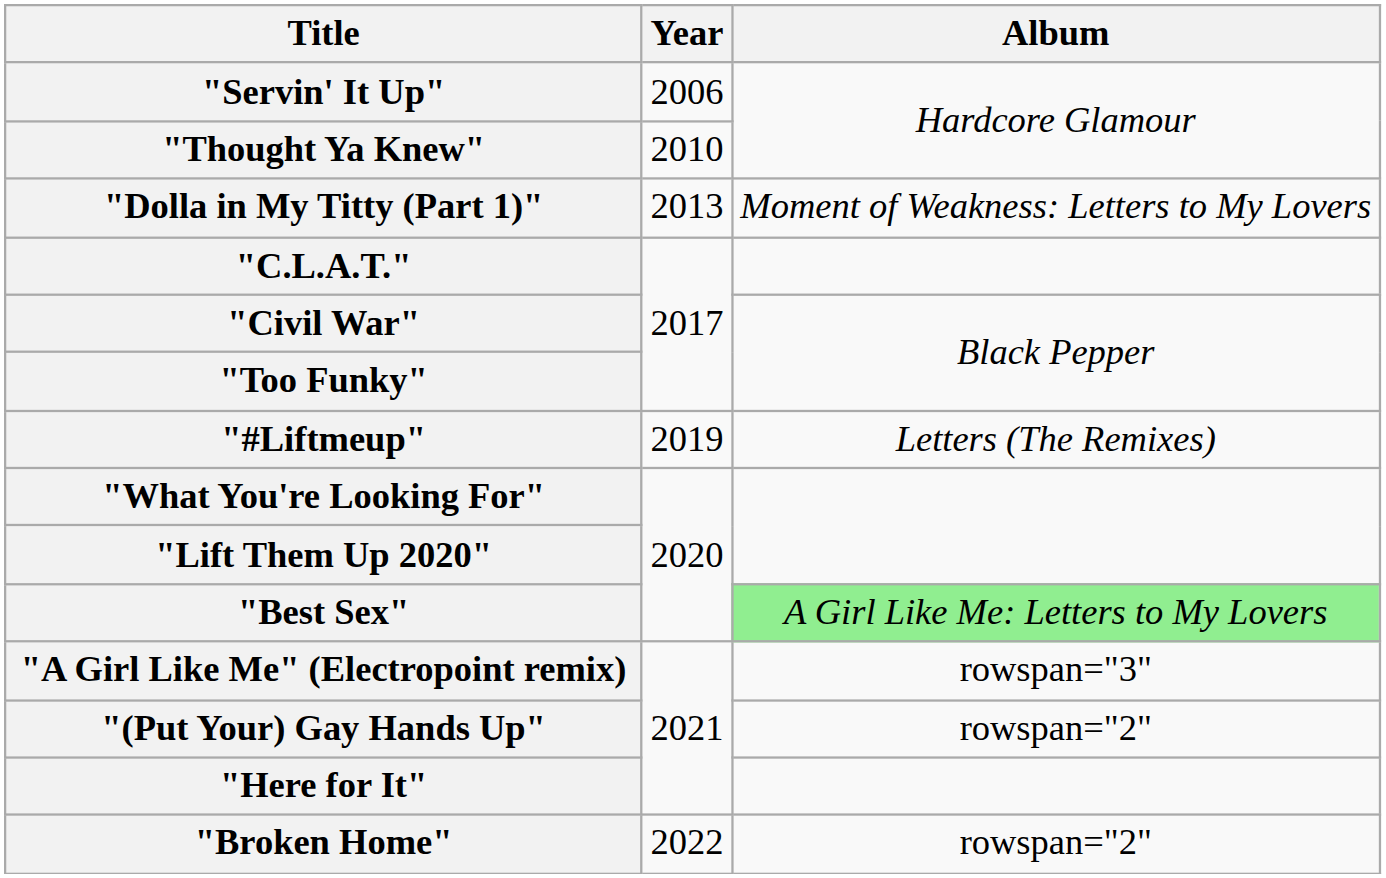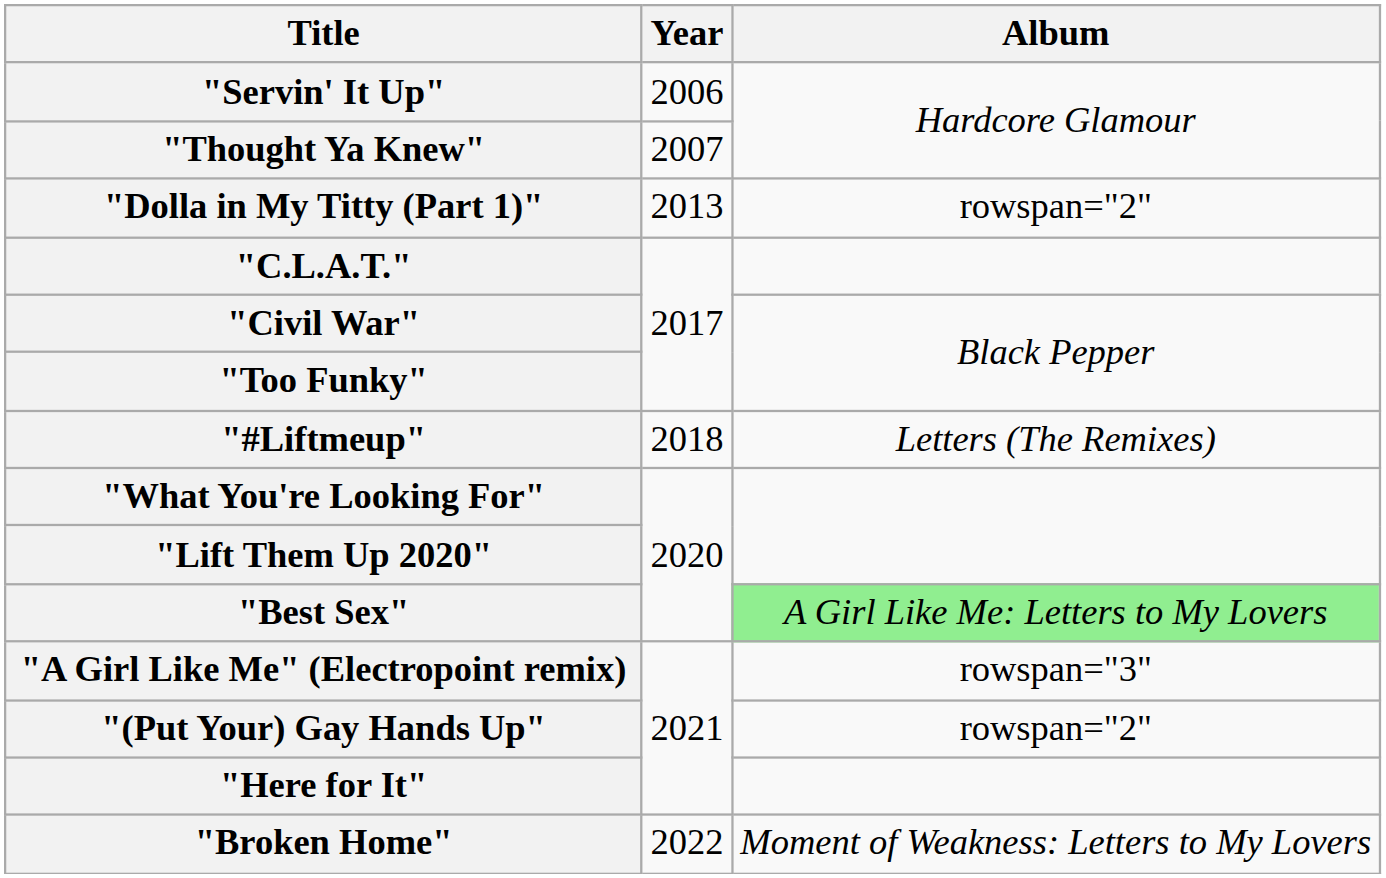(687, 149) 2010 -> (687, 149) 2007
(1056, 206) Moment of Weakness: Letters to My Lovers -> (1056, 206) rowspan="2"
(687, 438) 2019 -> (687, 438) 2018
(1056, 843) rowspan="2" -> (1056, 843) Moment of Weakness: Letters to My Lovers
